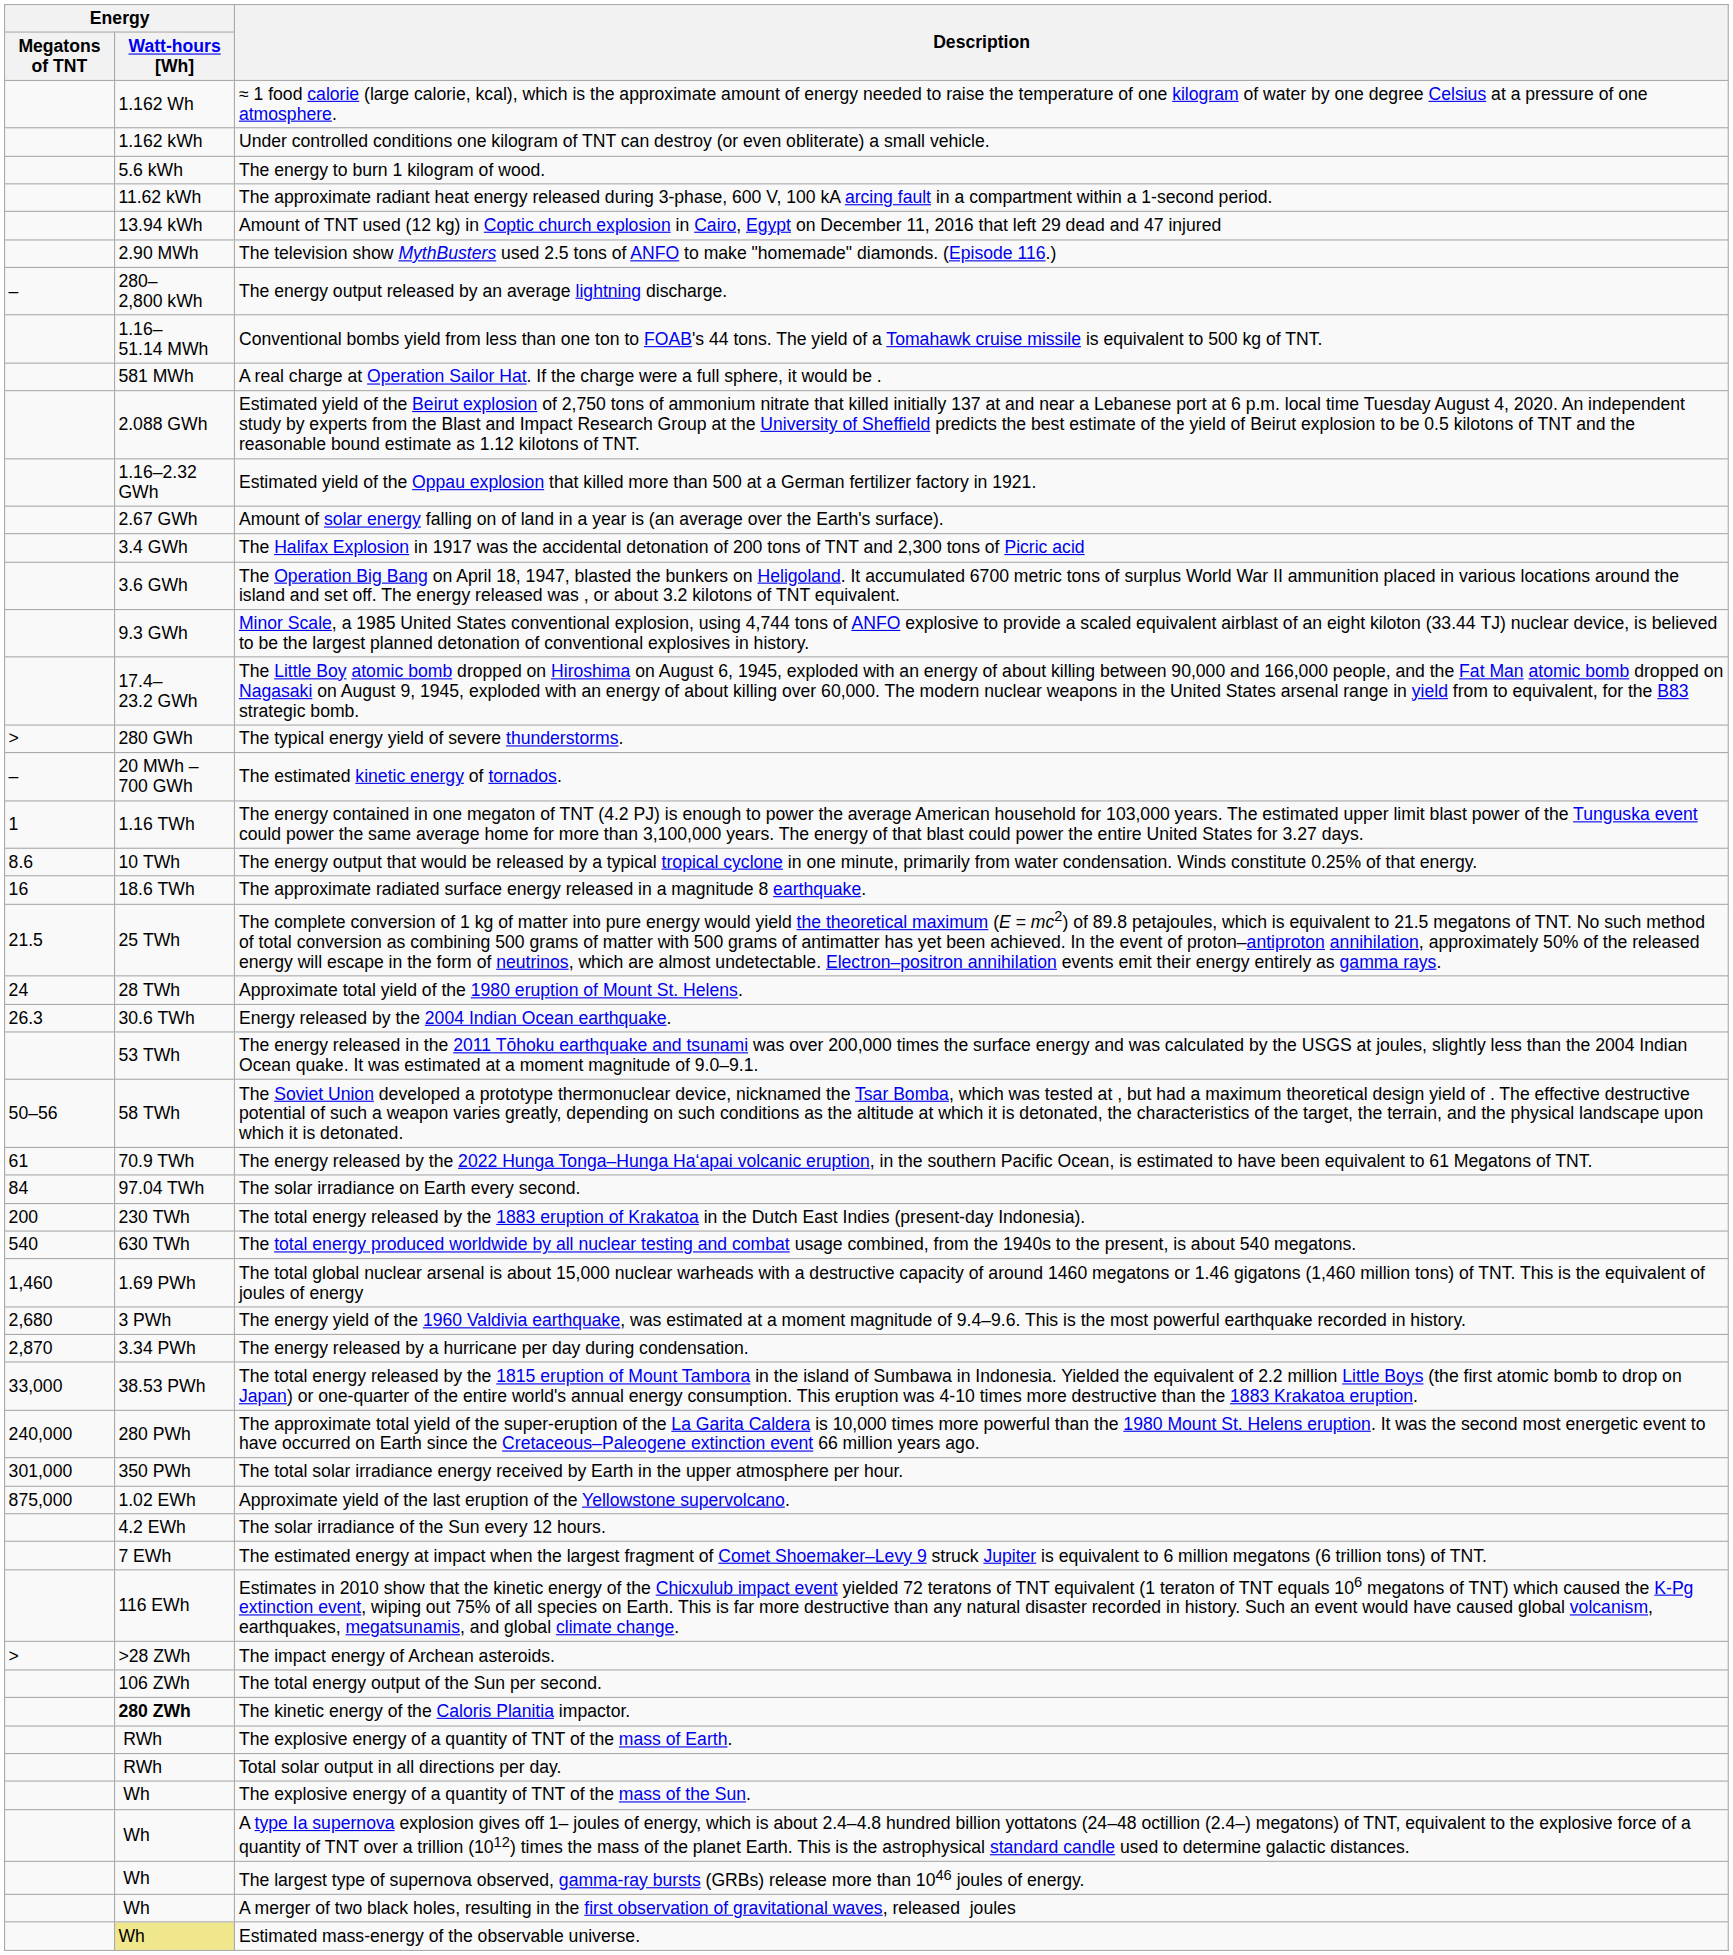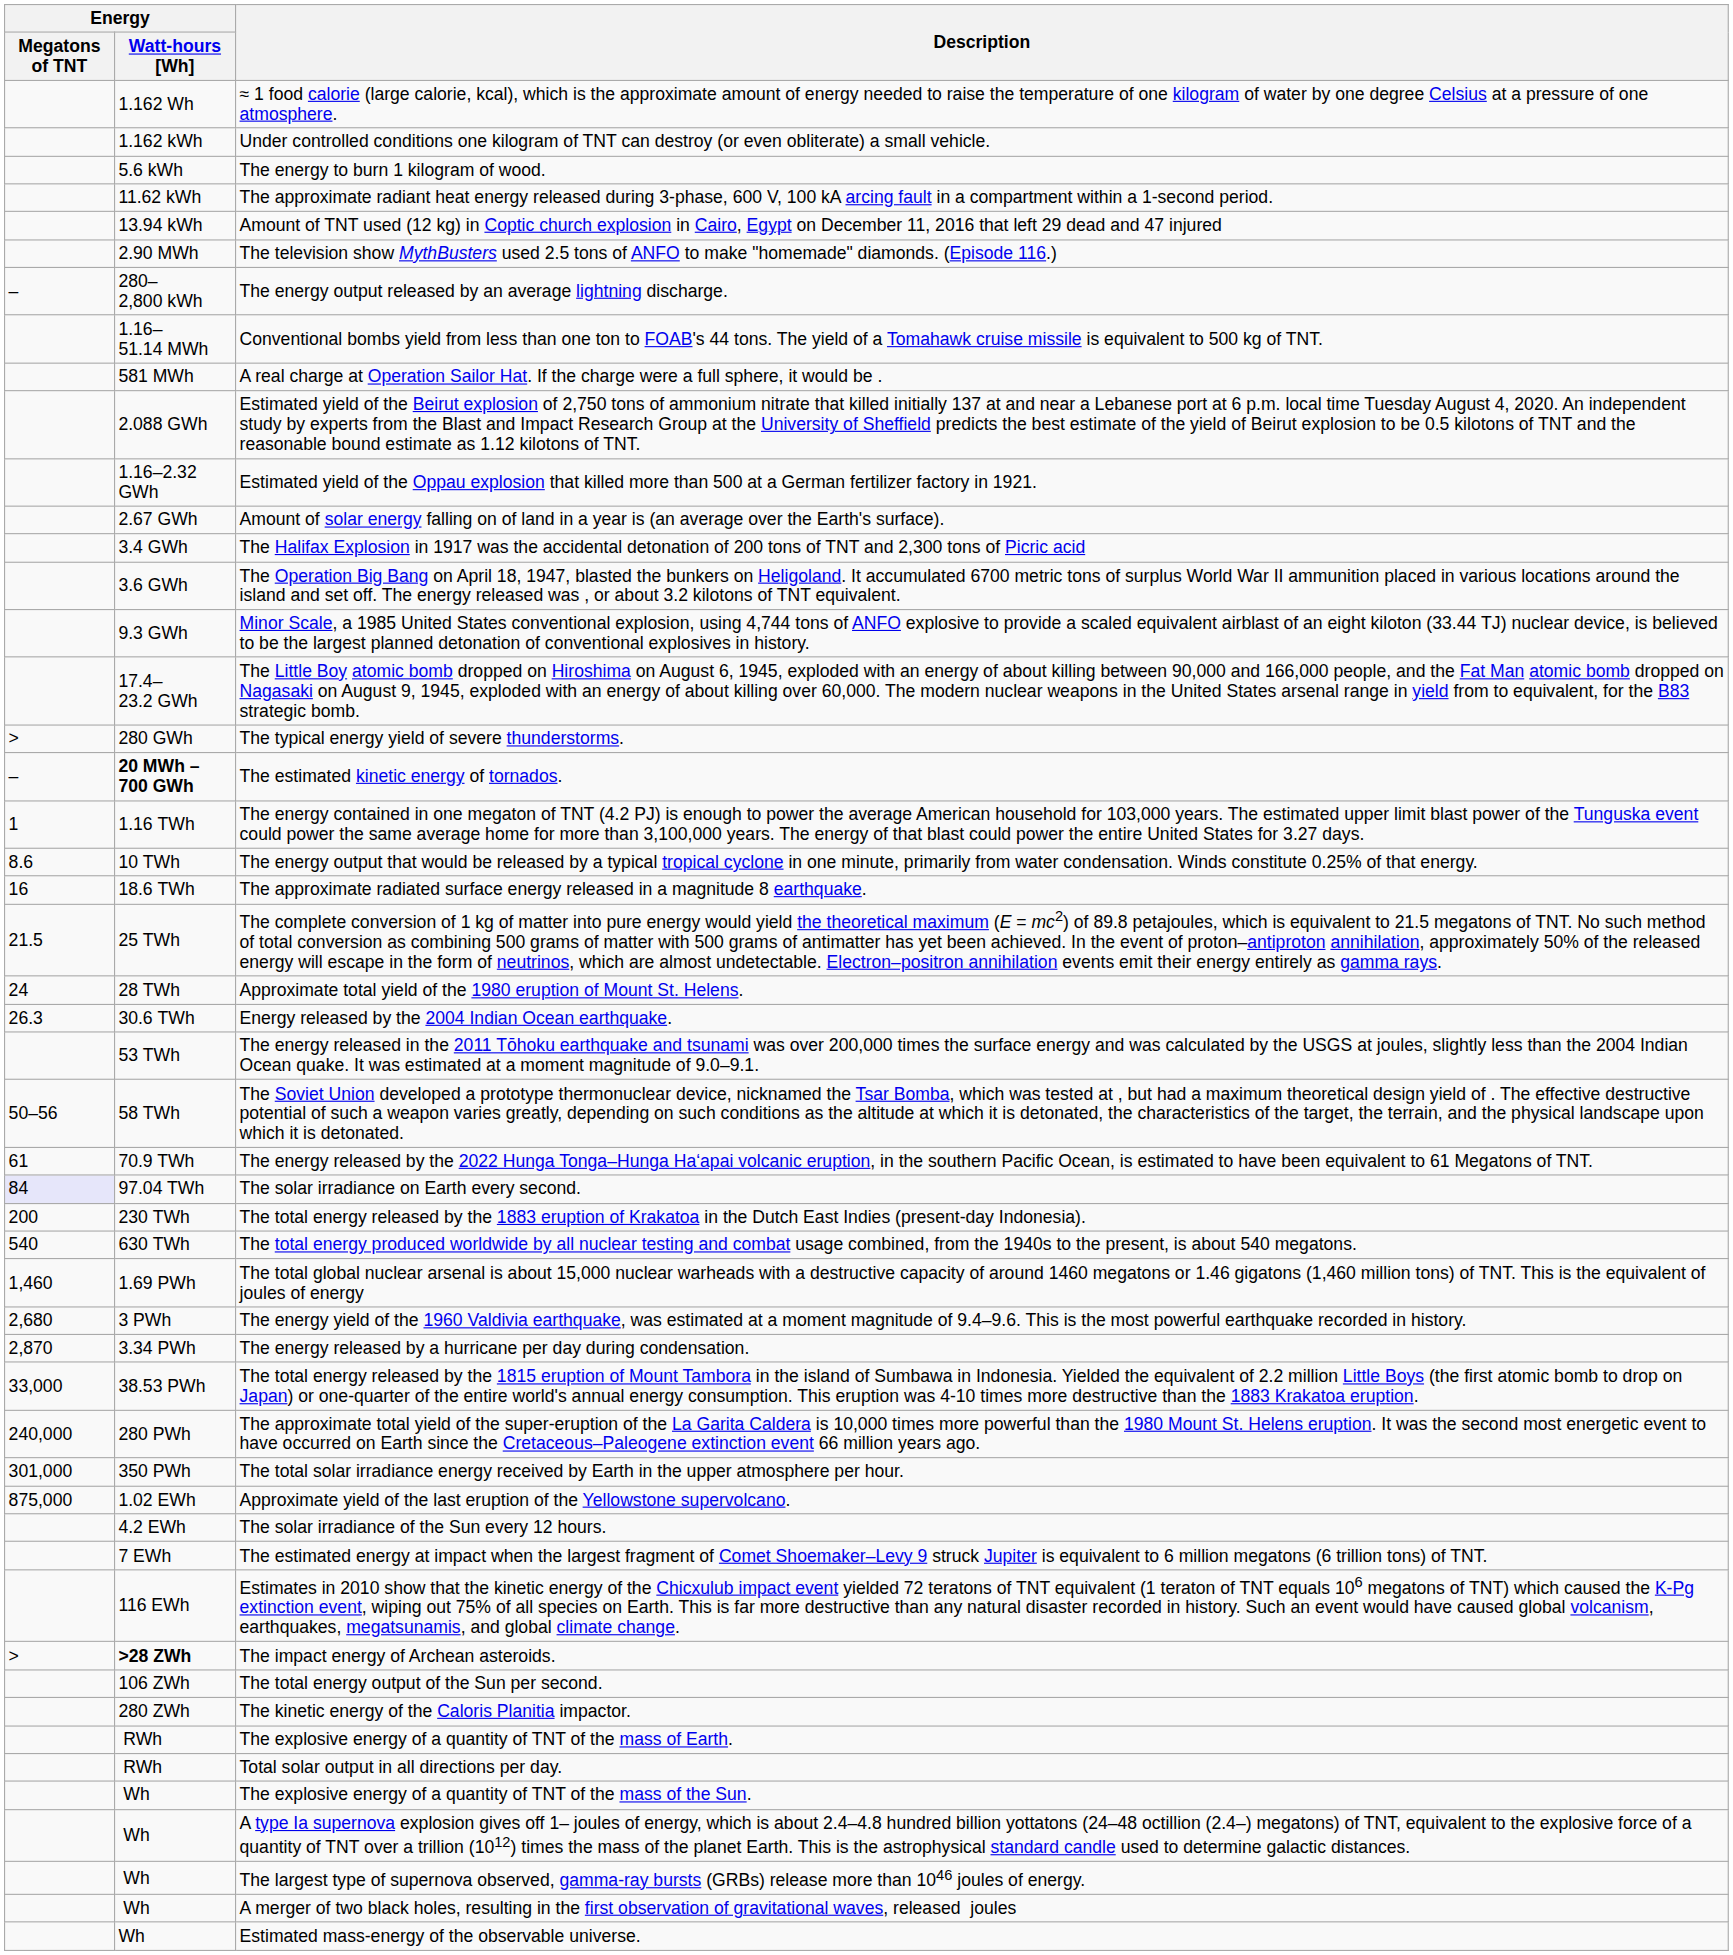(159, 776) normal -> (159, 776) bold
(18, 1189) no background -> (18, 1189) lavender background
(154, 1655) normal -> (155, 1655) bold
(155, 1711) bold -> (154, 1711) normal
(132, 1936) khaki background -> (132, 1936) no background
